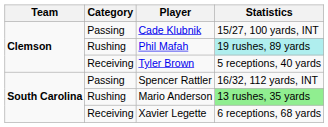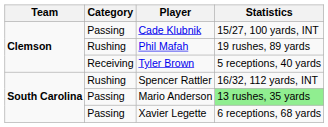(264, 46) paleturquoise background -> (264, 46) no background
(106, 80) Passing -> (107, 80) Rushing
(107, 97) Rushing -> (106, 97) Passing
(110, 113) Receiving -> (106, 113) Passing
